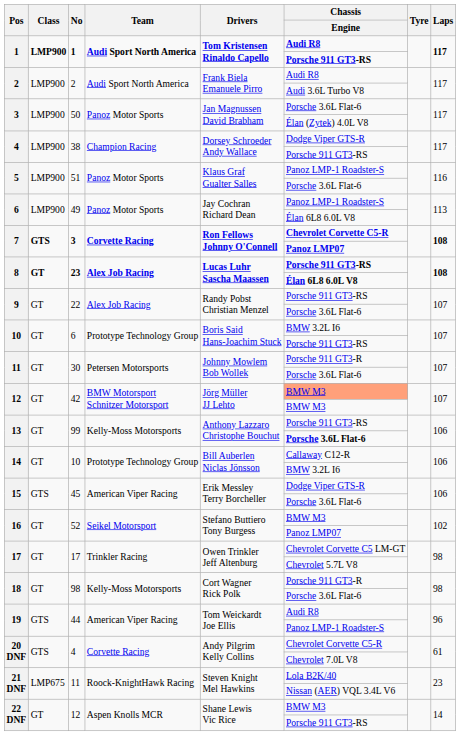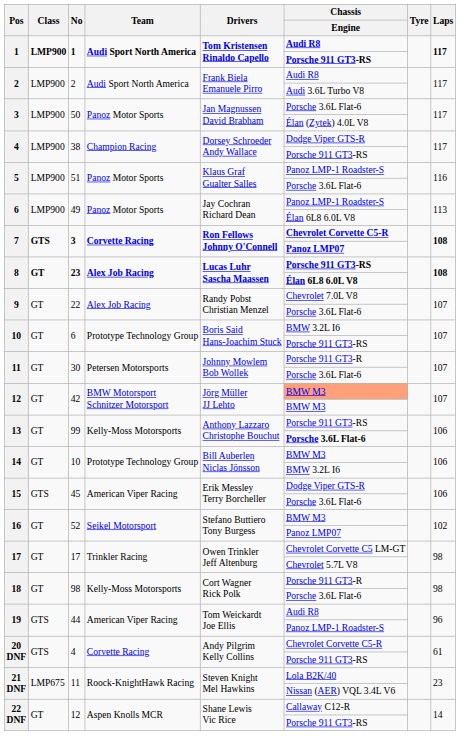(327, 296) Porsche 911 GT3-RS -> (322, 296) Chevrolet 7.0L V8
(318, 454) Callaway C12-R -> (306, 454) BMW M3
(322, 659) Chevrolet 7.0L V8 -> (327, 659) Porsche 911 GT3-RS
(306, 707) BMW M3 -> (318, 707) Callaway C12-R
